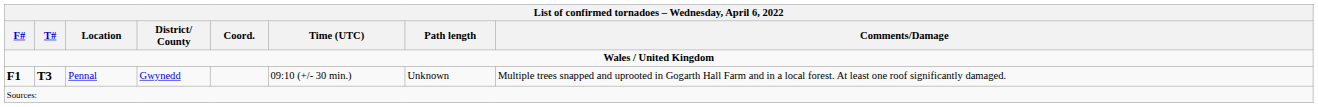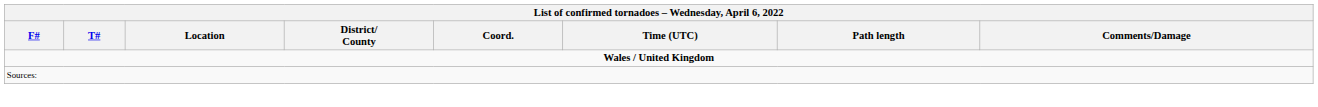- row: (14, 76)
